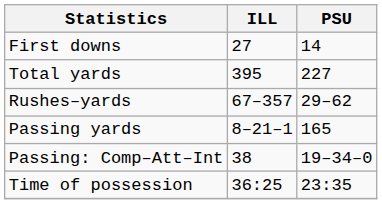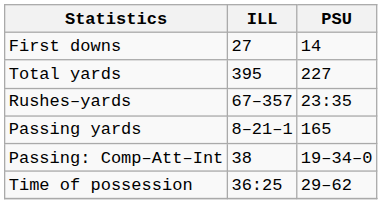(326, 102) 29–62 -> (326, 102) 23:35
(326, 185) 23:35 -> (326, 185) 29–62
